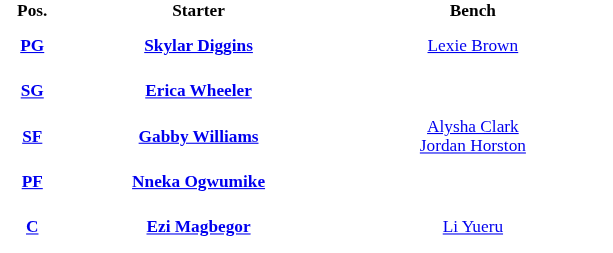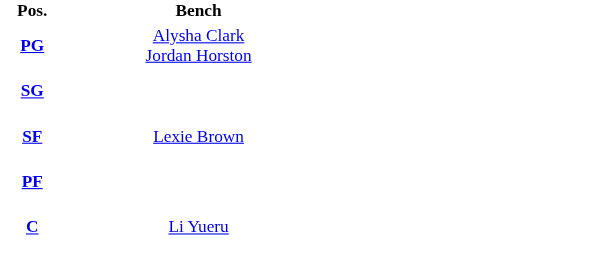- column: (199, 10)
(473, 45) Lexie Brown -> (199, 45) Alysha Clark Jordan Horston
(473, 136) Alysha Clark Jordan Horston -> (199, 136) Lexie Brown
